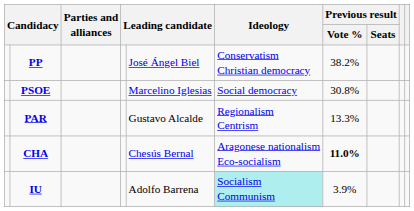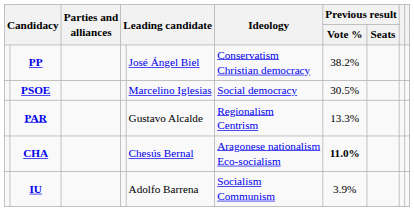(345, 90) 30.8% -> (345, 90) 30.5%
(246, 189) paleturquoise background -> (246, 189) no background
